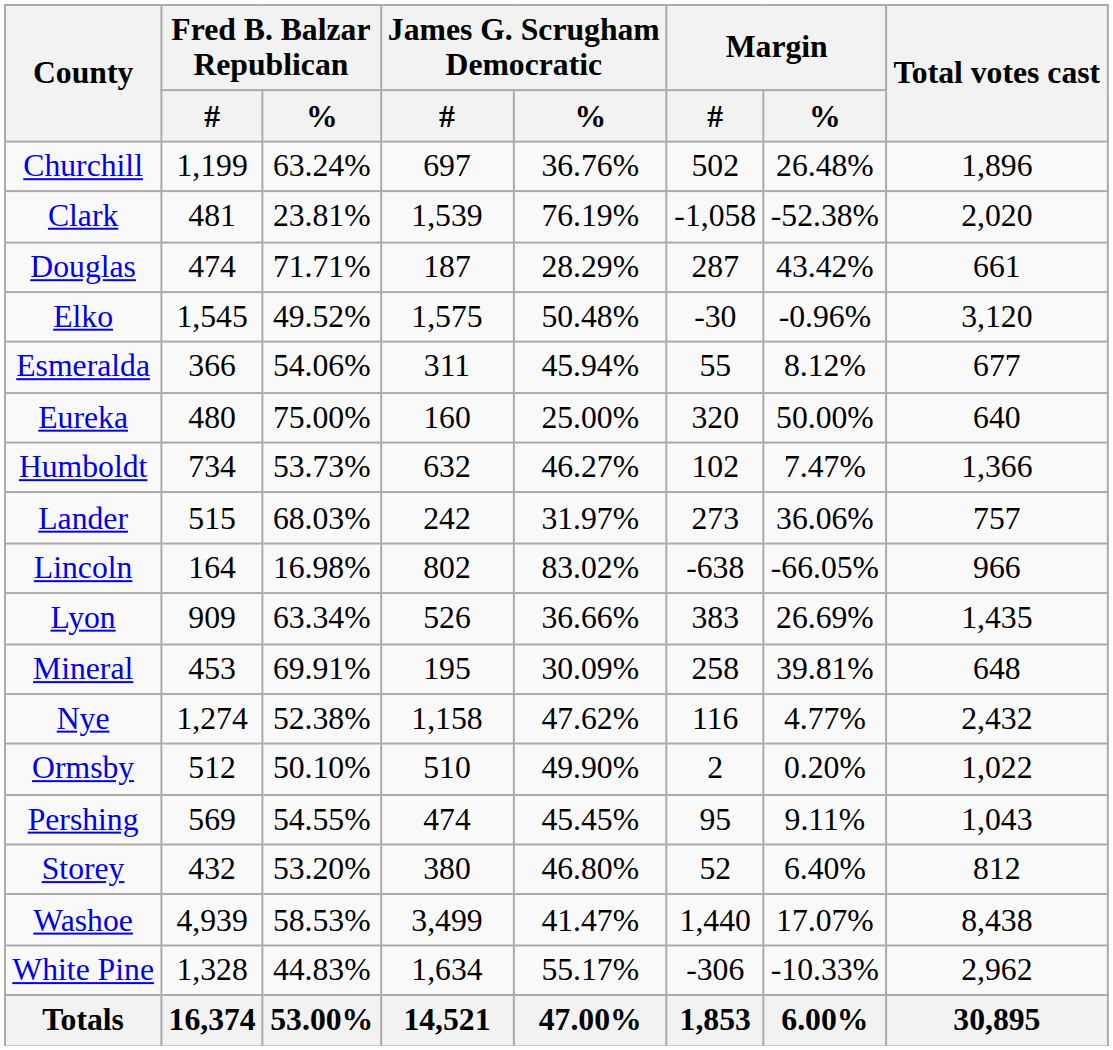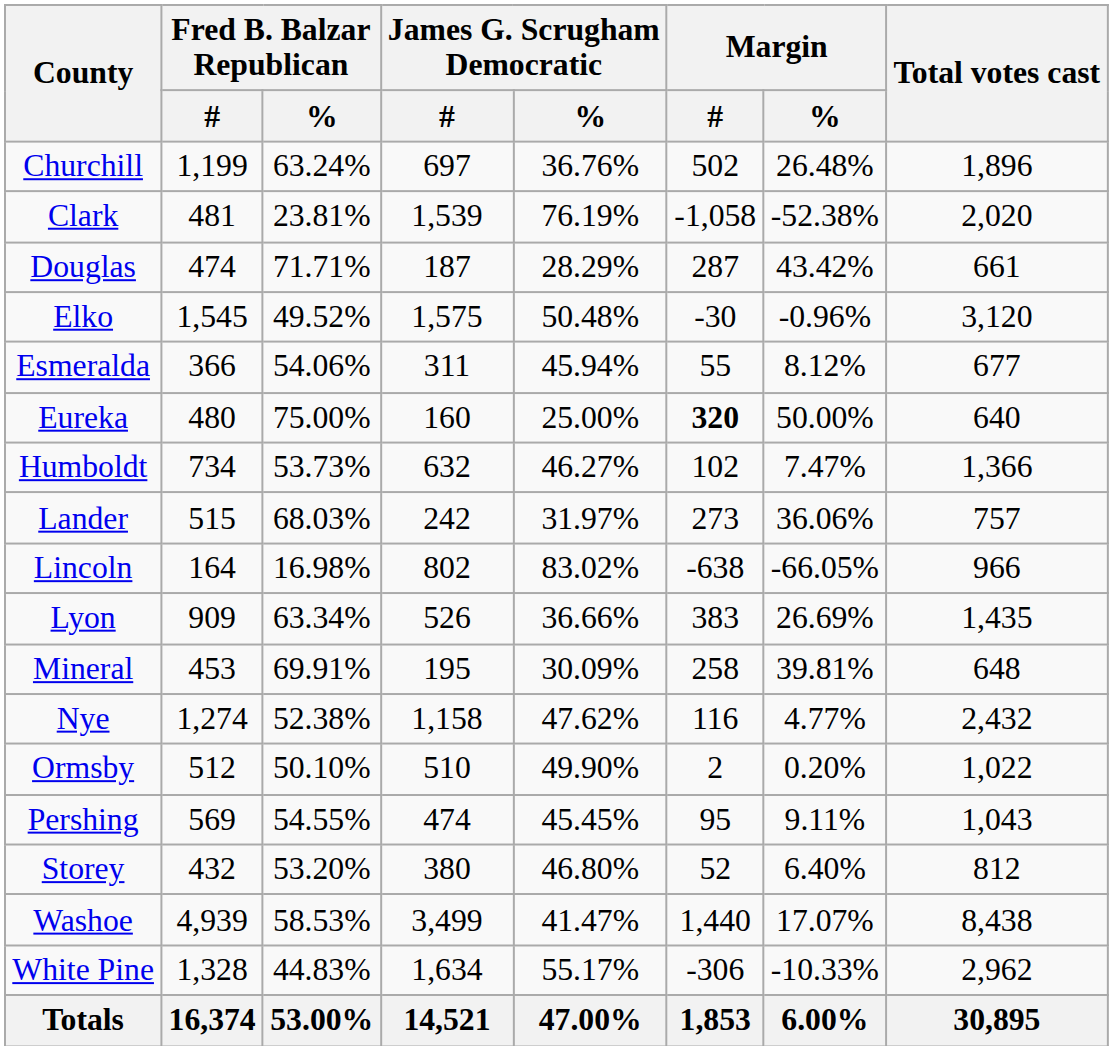(715, 416) normal -> (715, 416) bold
